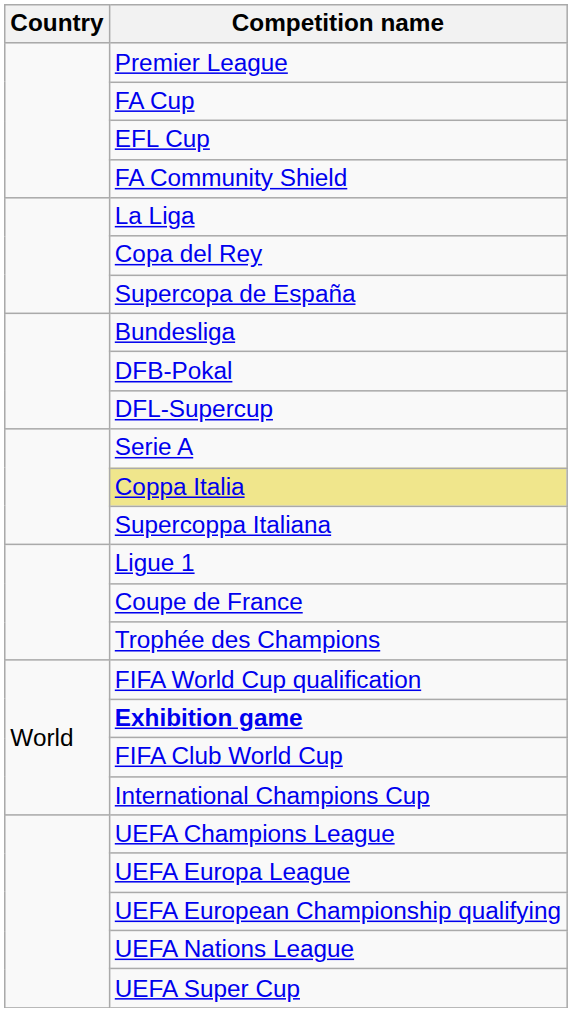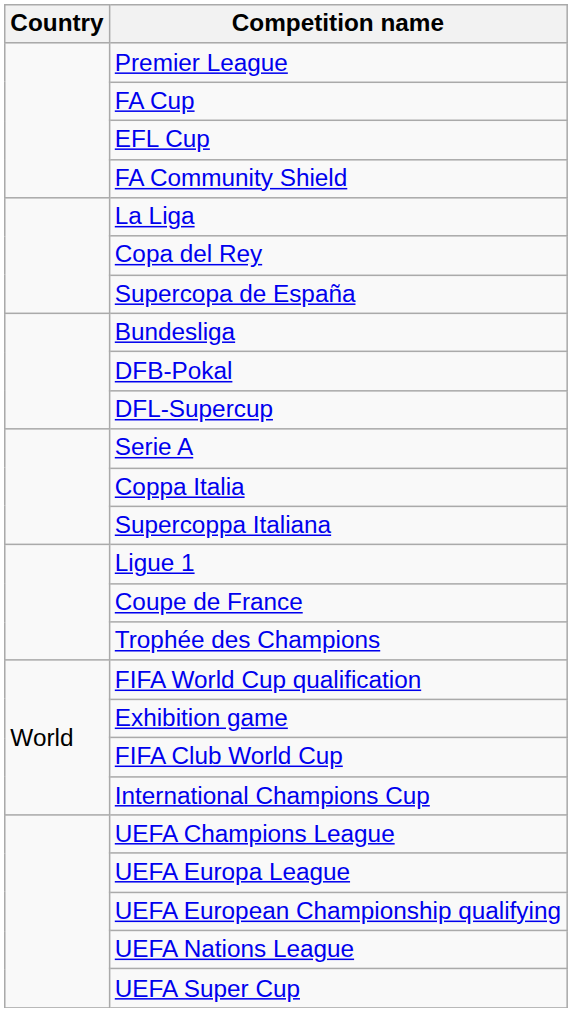(180, 486) khaki background -> (180, 486) no background
(209, 718) bold -> (201, 718) normal
